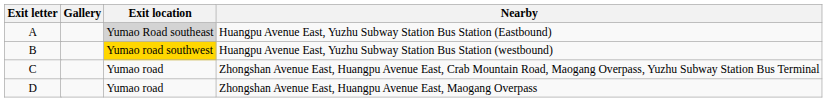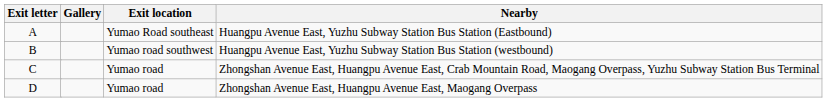(160, 32) lightgrey background -> (160, 32) no background
(160, 50) gold background -> (160, 50) no background
